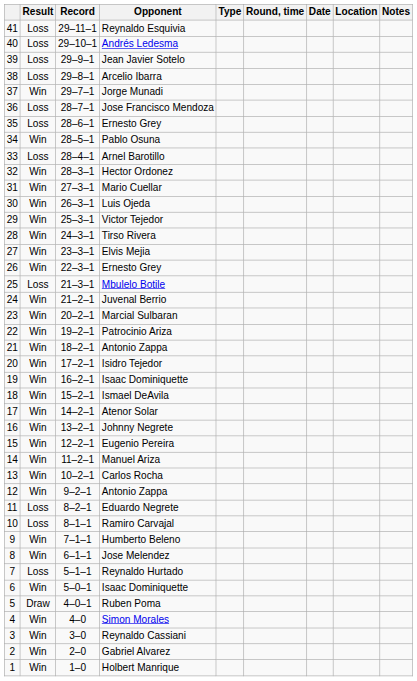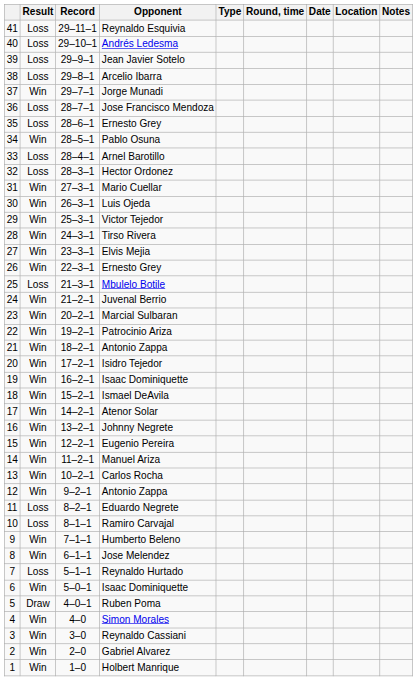(38, 172) Win -> (38, 172) Loss
